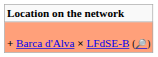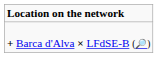(79, 43) lightsalmon background -> (79, 43) no background
